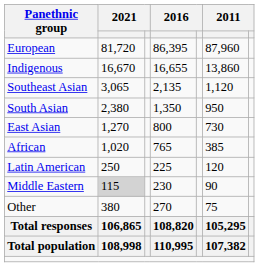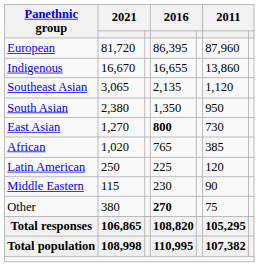(162, 127) normal -> (162, 127) bold
(110, 186) lightgrey background -> (110, 186) no background
(162, 206) normal -> (162, 206) bold
